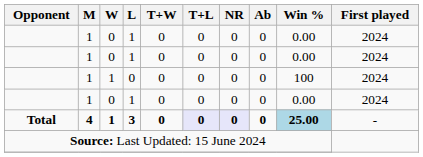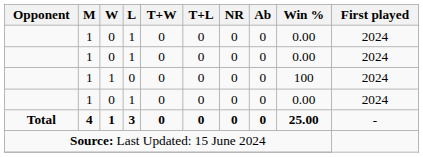(201, 120) lavender background -> (201, 120) no background
(234, 120) lavender background -> (234, 120) no background
(304, 120) lightblue background -> (304, 120) no background
